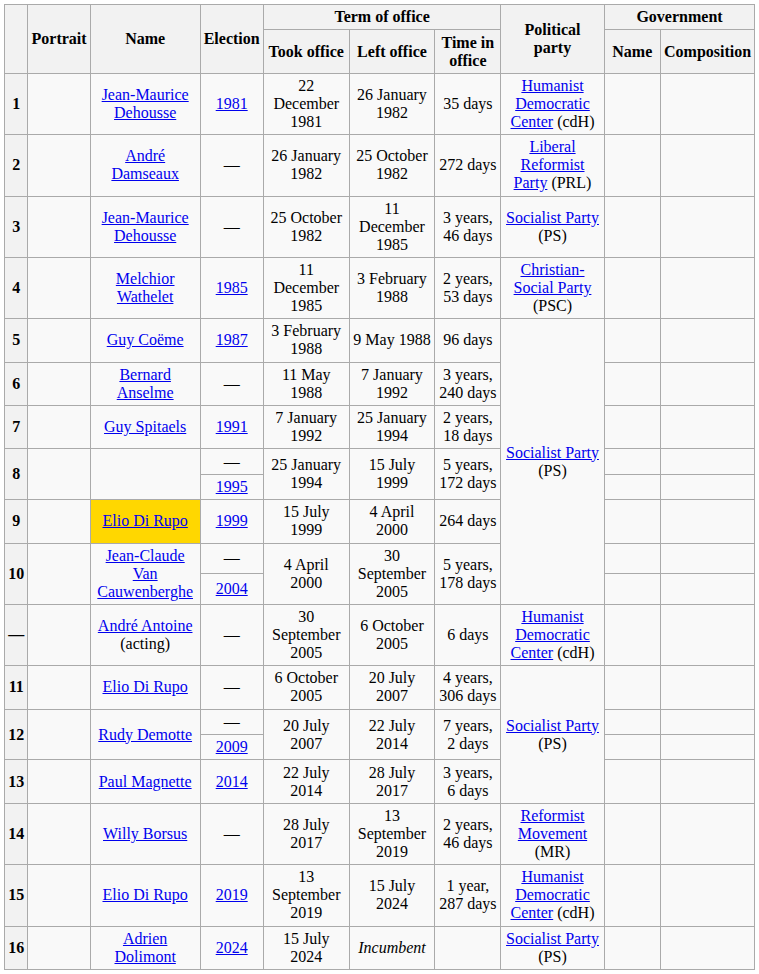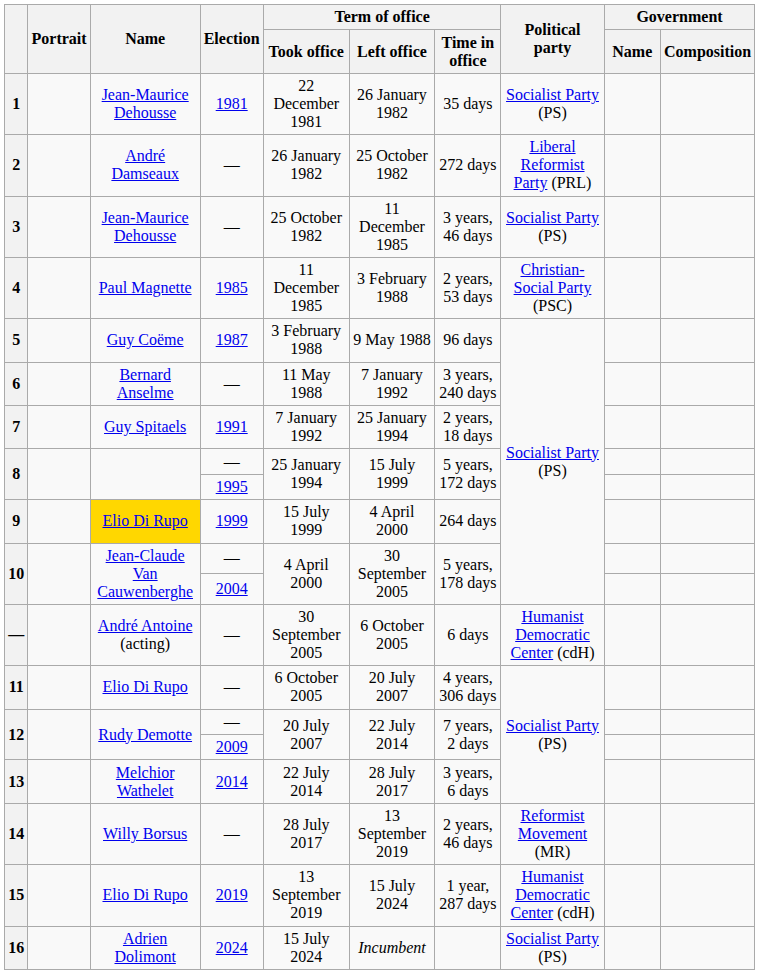(552, 103) Humanist Democratic Center (cdH) -> (552, 103) Socialist Party (PS)
(145, 288) Melchior Wathelet -> (145, 288) Paul Magnette
(145, 781) Paul Magnette -> (145, 781) Melchior Wathelet
